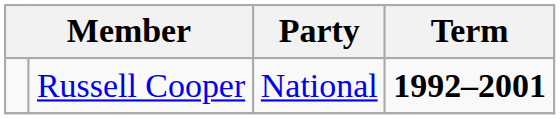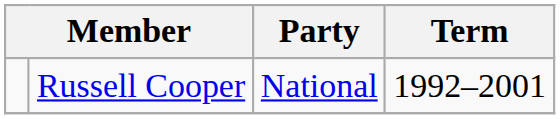(470, 85) bold -> (470, 85) normal
